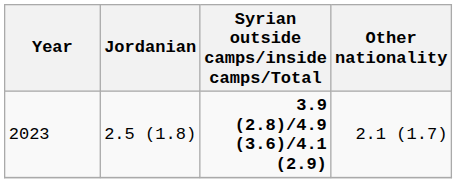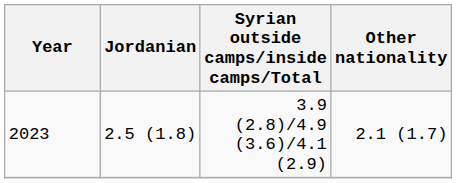(281, 135) bold -> (281, 135) normal
